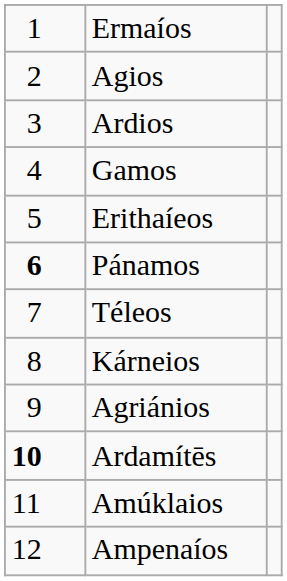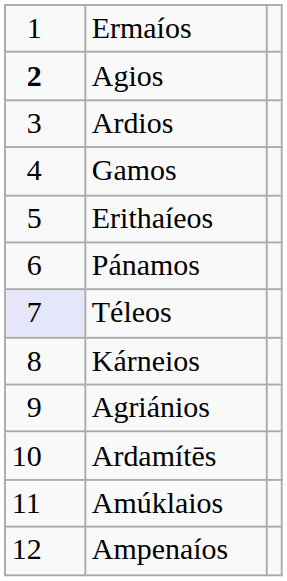(27, 75) normal -> (27, 75) bold
(27, 265) bold -> (27, 265) normal
(27, 312) no background -> (27, 312) lavender background
(27, 455) bold -> (27, 455) normal
